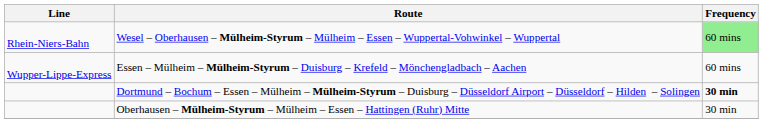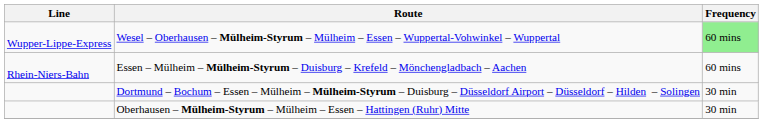(48, 43) Rhein-Niers-Bahn -> (59, 43) Wupper-Lippe-Express
(59, 74) Wupper-Lippe-Express -> (48, 74) Rhein-Niers-Bahn
(721, 91) bold -> (721, 91) normal
